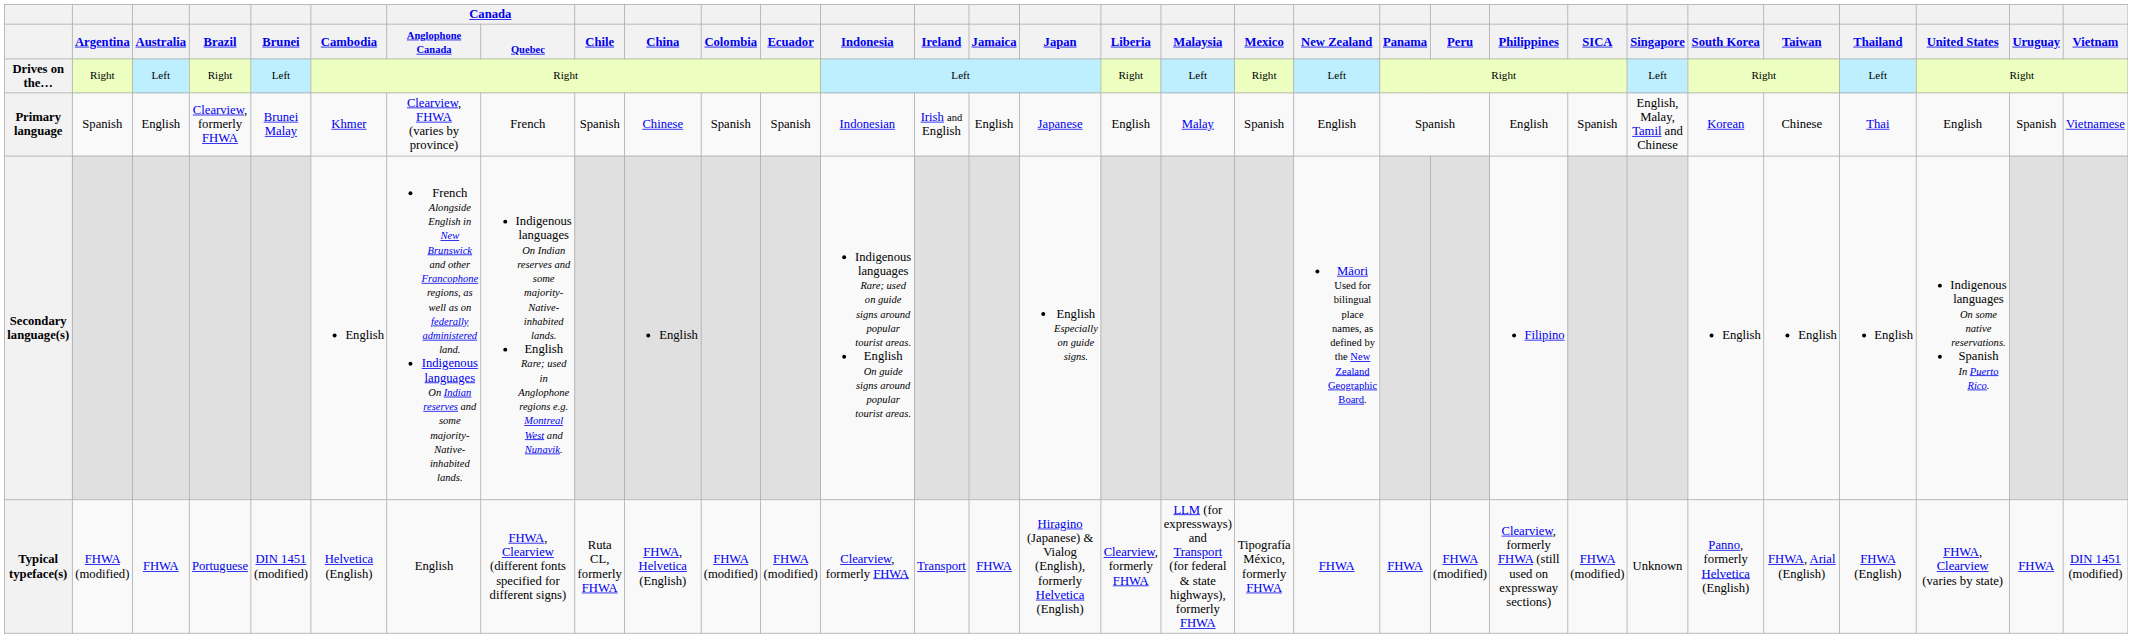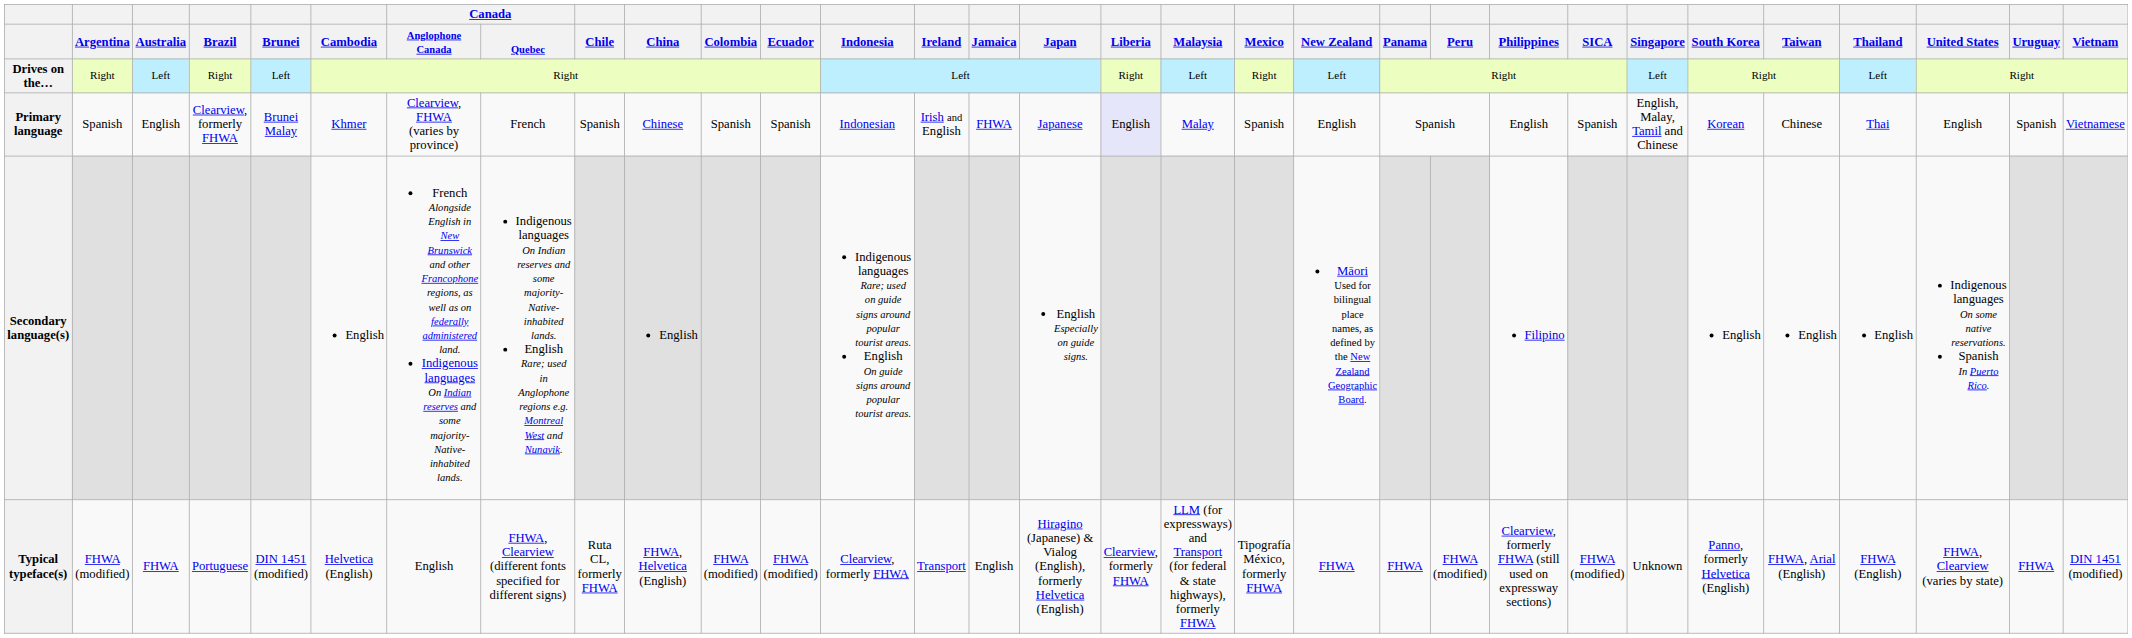(994, 124) English -> (994, 124) FHWA
(1131, 124) no background -> (1131, 124) lavender background
(994, 566) FHWA -> (994, 566) English
